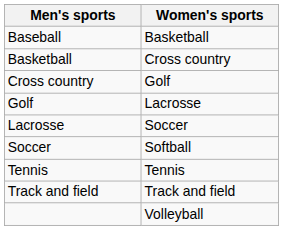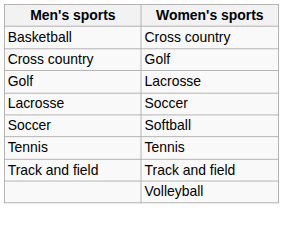- row: (34, 37)
